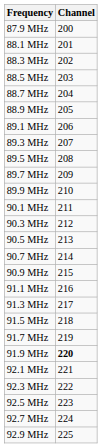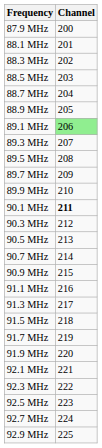(66, 126) no background -> (66, 126) lightgreen background
(65, 207) normal -> (65, 207) bold
(66, 353) bold -> (66, 353) normal
